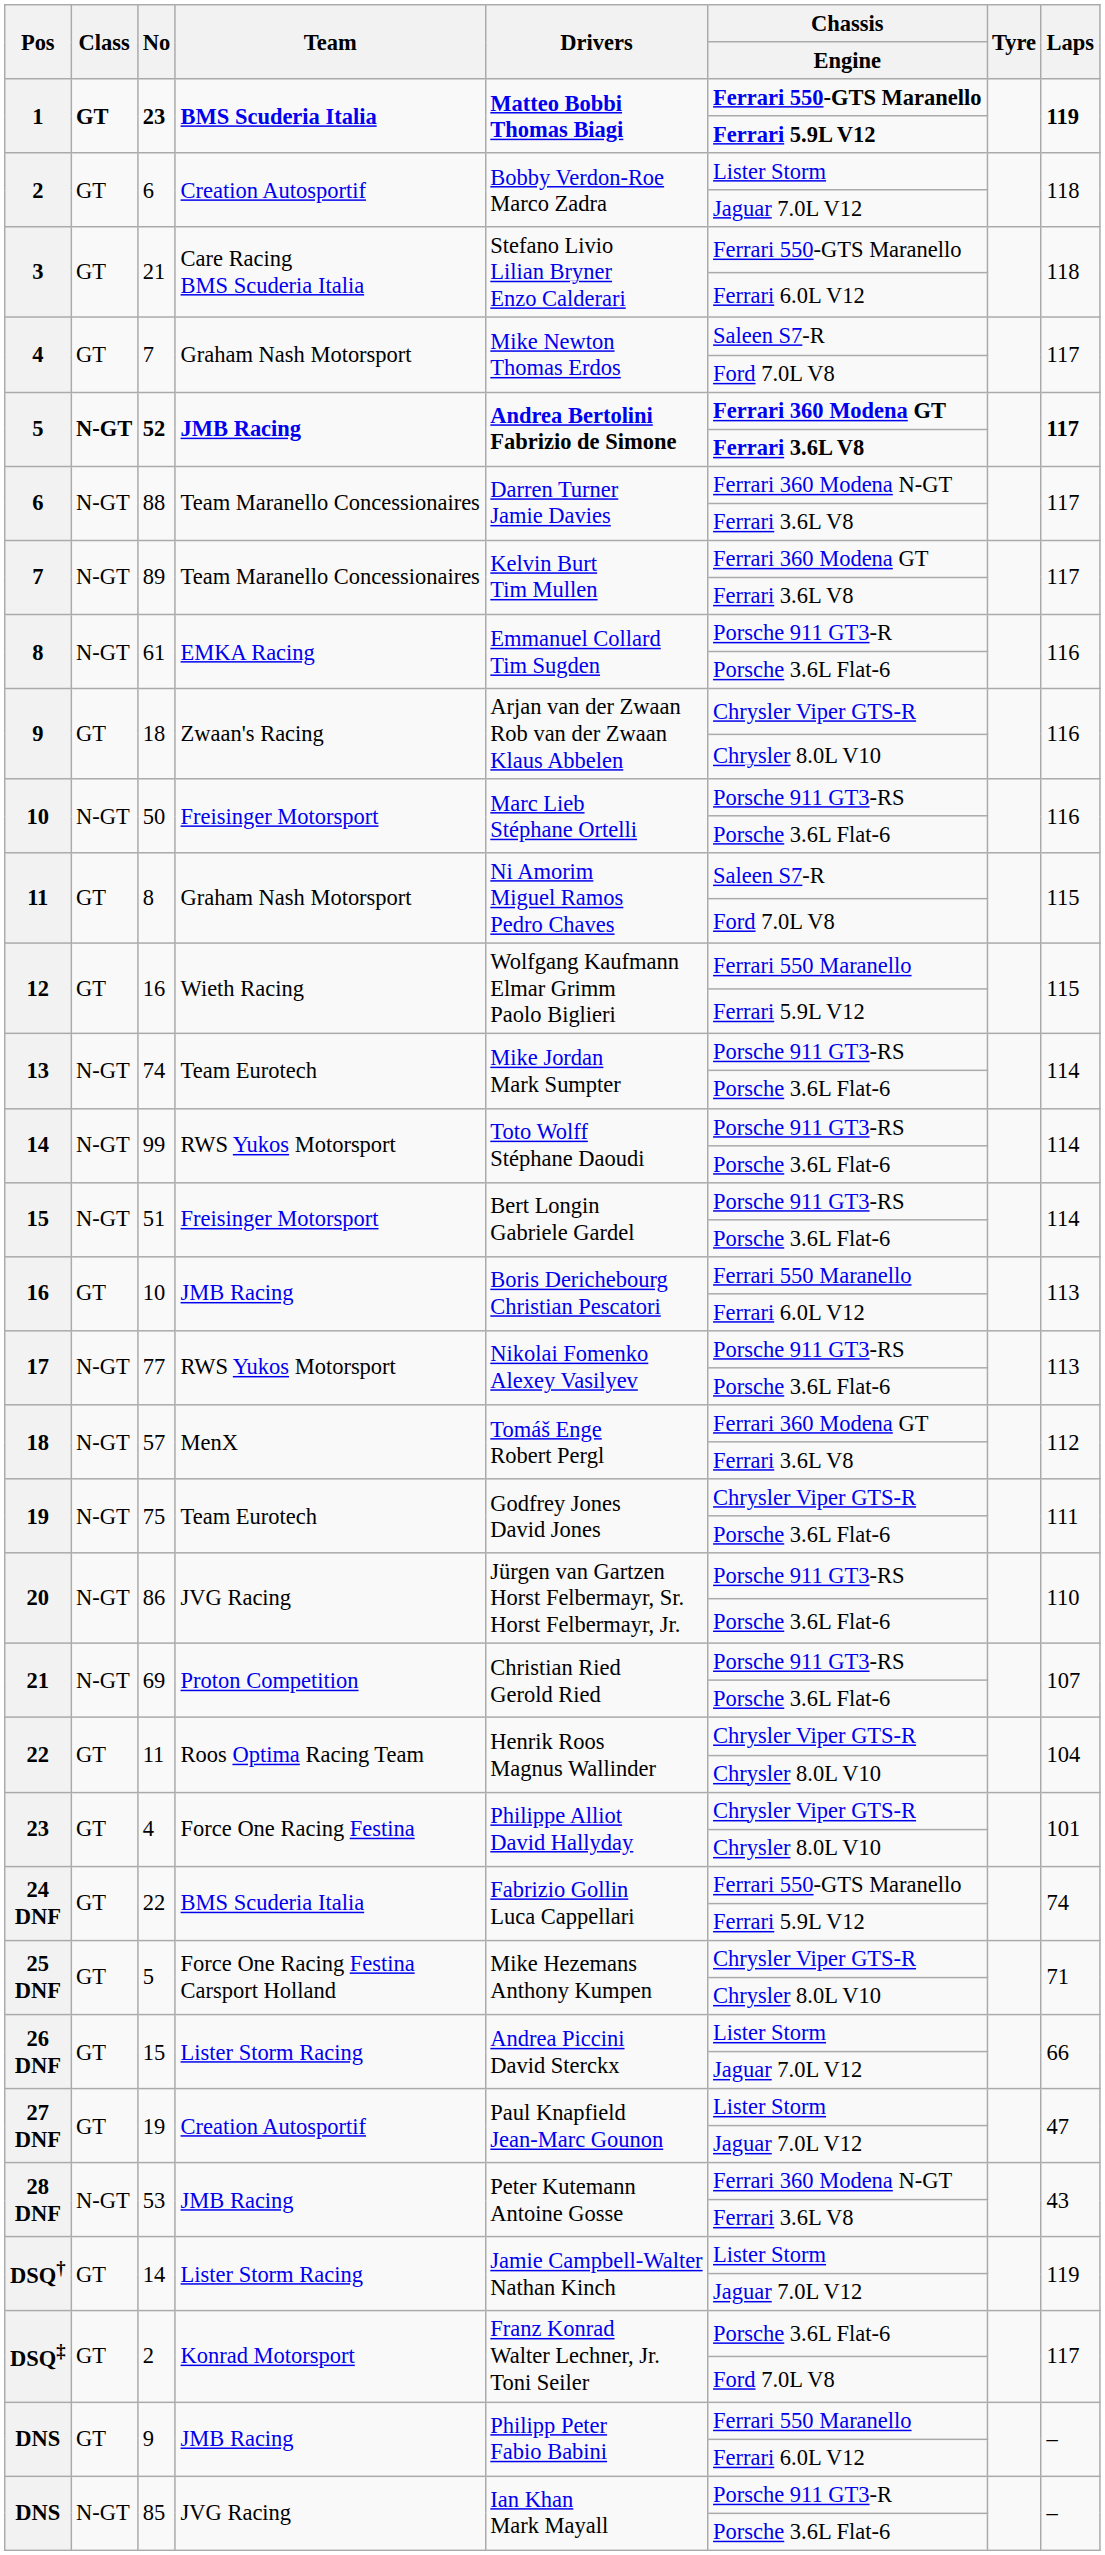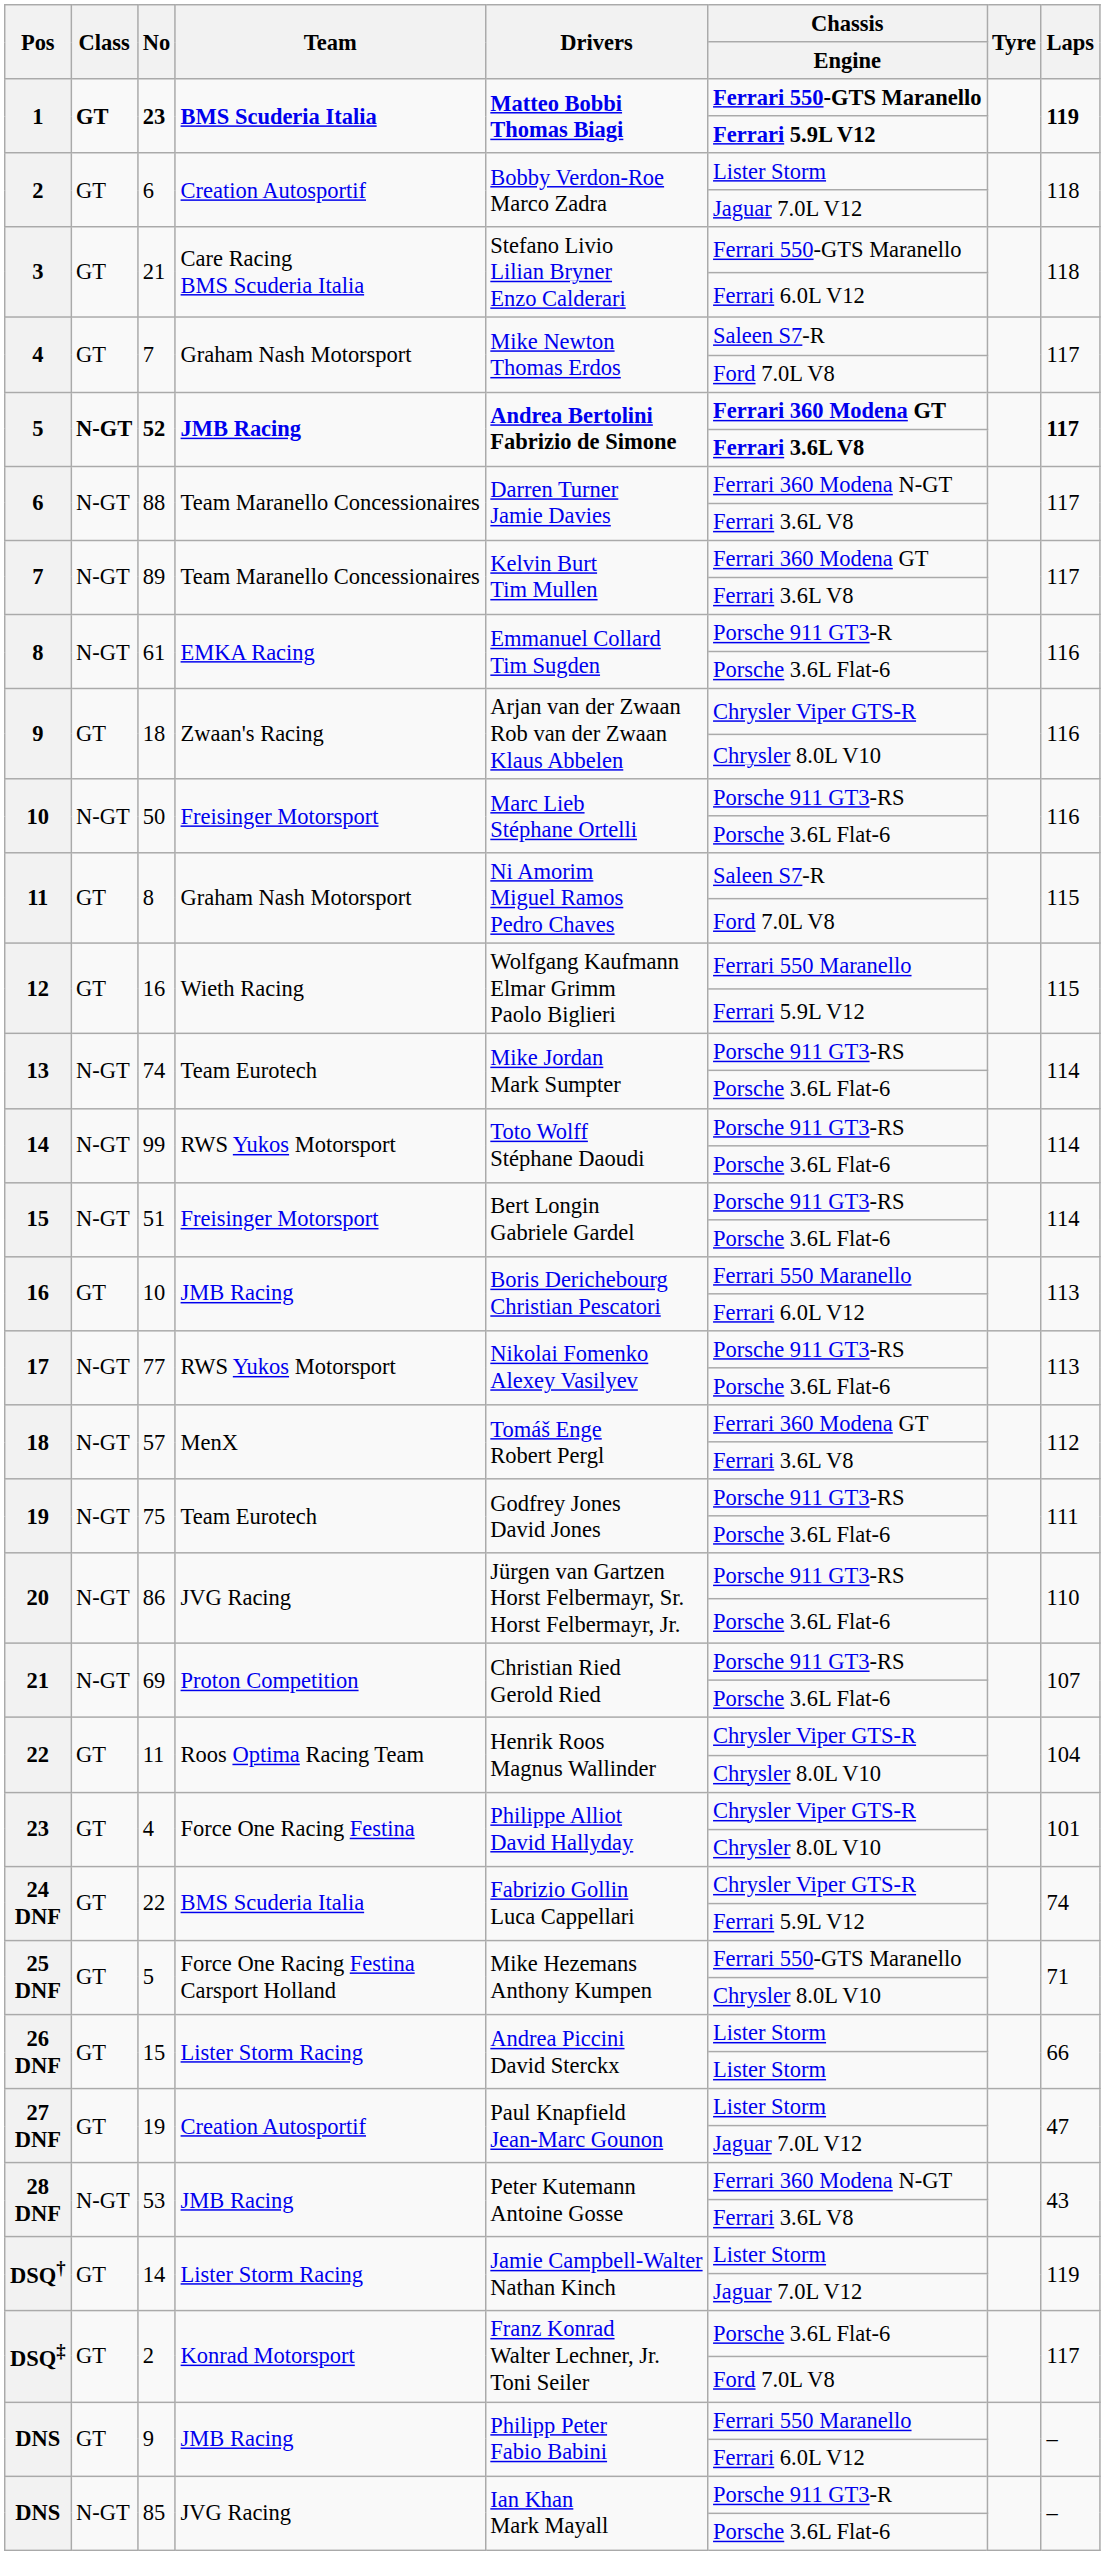(815, 1497) Chrysler Viper GTS-R -> (809, 1497) Porsche 911 GT3-RS
(837, 1884) Ferrari 550-GTS Maranello -> (815, 1884) Chrysler Viper GTS-R
(815, 1958) Chrysler Viper GTS-R -> (837, 1958) Ferrari 550-GTS Maranello
(788, 2070) Jaguar 7.0L V12 -> (770, 2070) Lister Storm
